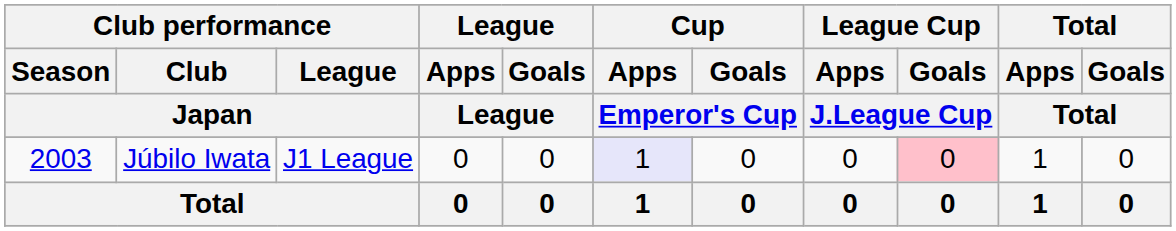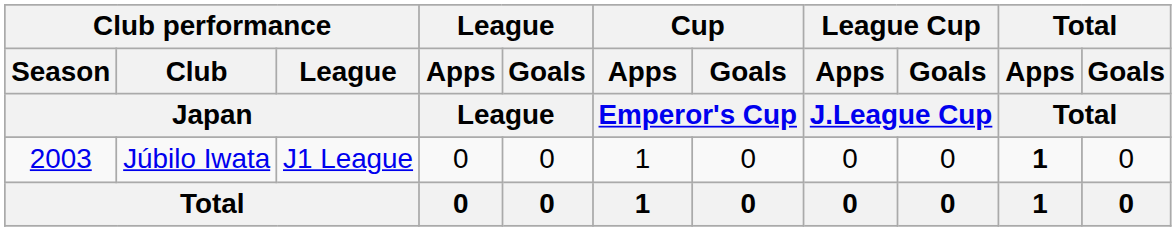(643, 159) lavender background -> (643, 159) no background
(948, 159) pink background -> (948, 159) no background
(1040, 159) normal -> (1040, 159) bold
